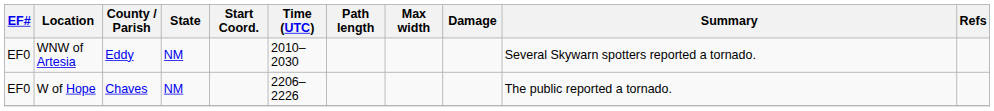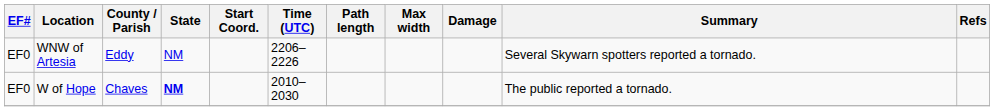(288, 55) 2010–2030 -> (288, 55) 2206–2226
(174, 89) normal -> (174, 89) bold
(288, 89) 2206–2226 -> (288, 89) 2010–2030
